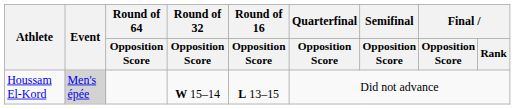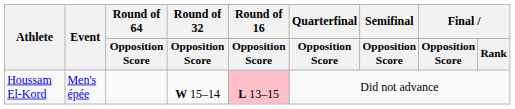(82, 87) lightgrey background -> (82, 87) no background
(259, 94) no background -> (259, 94) pink background
